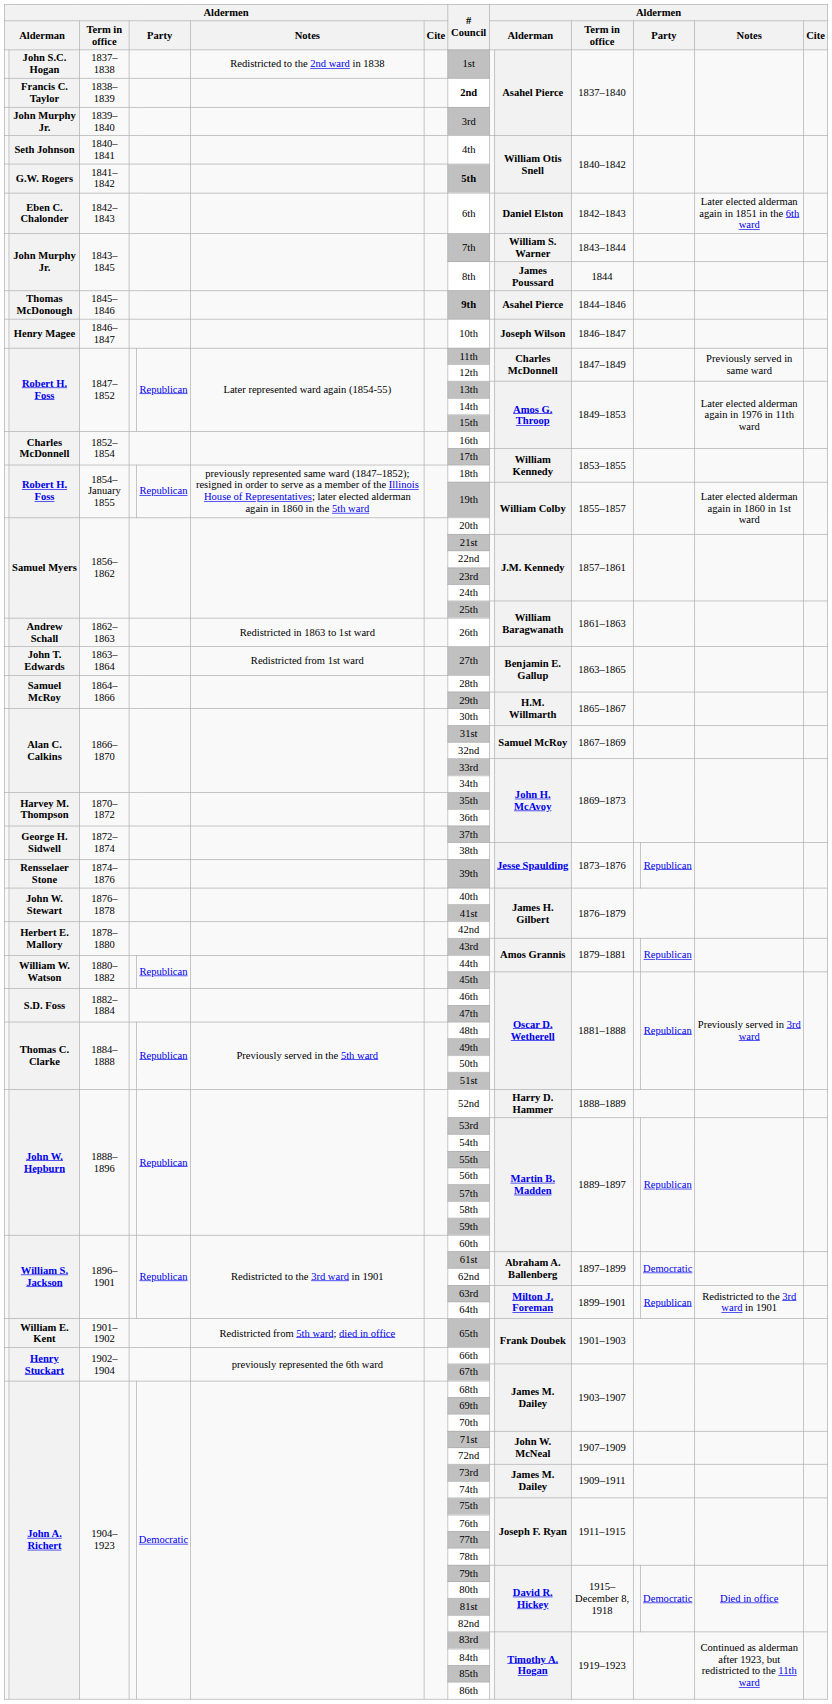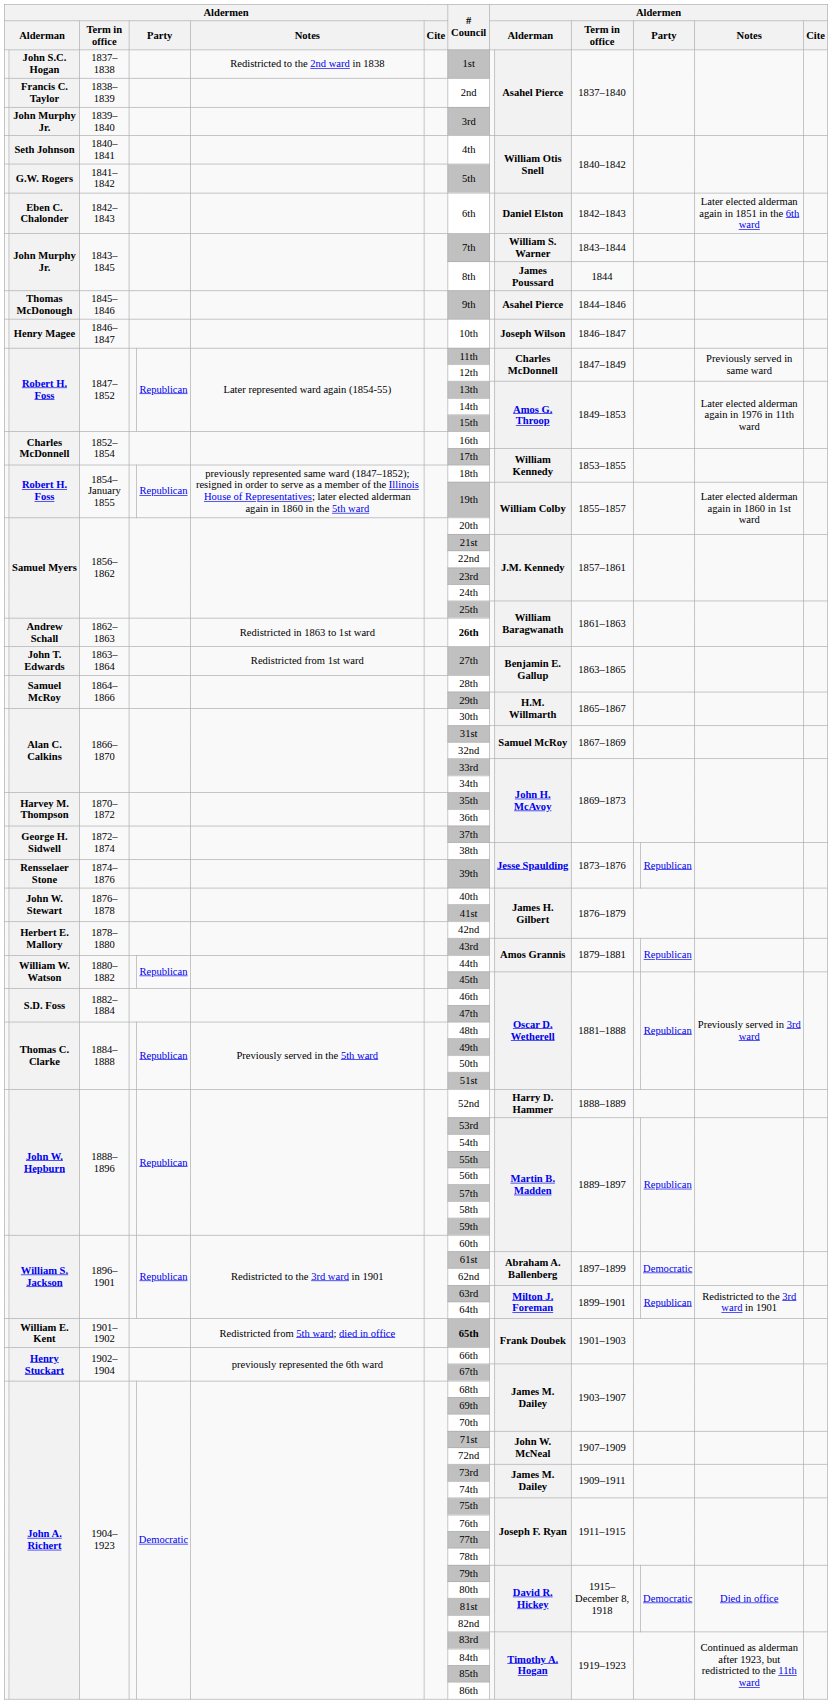(469, 92) bold -> (469, 92) normal
(469, 178) bold -> (469, 178) normal
(469, 305) bold -> (469, 305) normal
(469, 632) normal -> (469, 632) bold
(469, 1333) normal -> (469, 1333) bold
